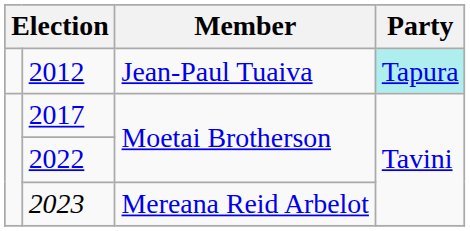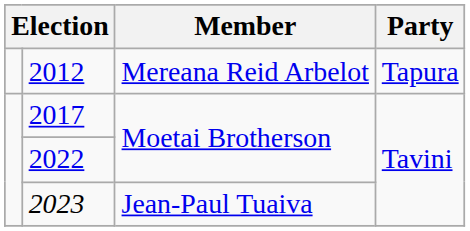(217, 70) Jean-Paul Tuaiva -> (245, 70) Mereana Reid Arbelot
(420, 70) paleturquoise background -> (420, 70) no background
(245, 203) Mereana Reid Arbelot -> (217, 203) Jean-Paul Tuaiva
